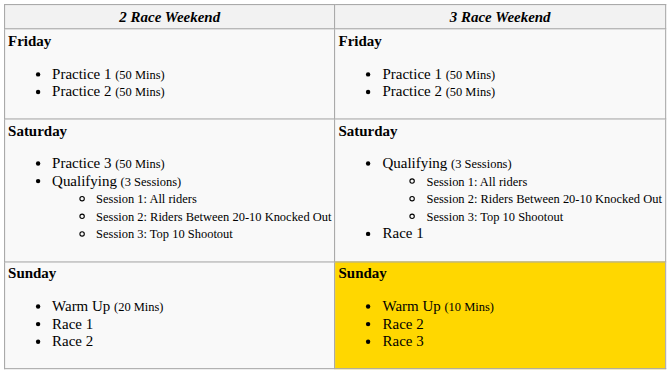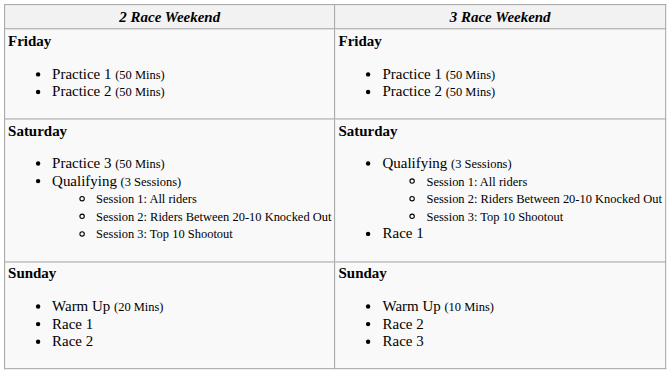(500, 307) gold background -> (500, 307) no background
